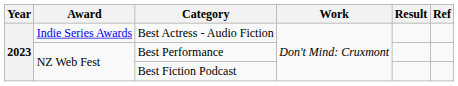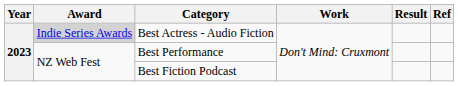(84, 33) no background -> (84, 33) lightgrey background
